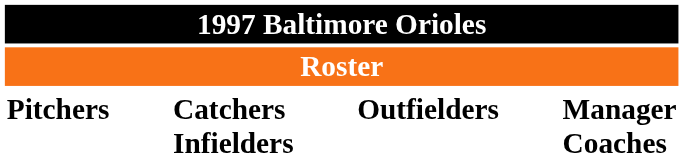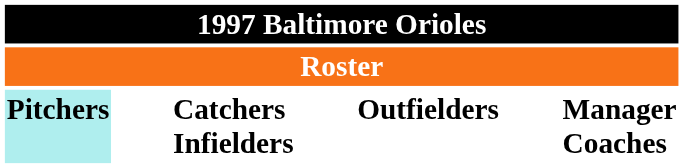(58, 108) no background -> (58, 108) paleturquoise background
